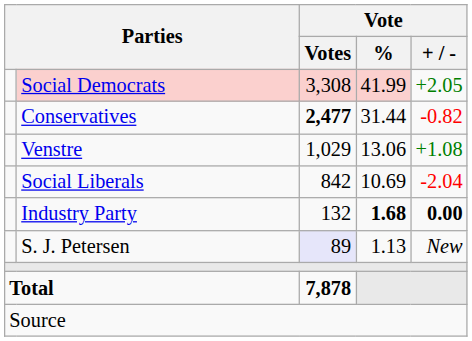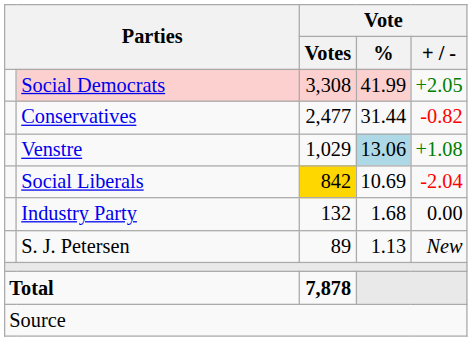(328, 117) bold -> (328, 117) normal
(383, 149) no background -> (383, 149) lightblue background
(336, 181) no background -> (336, 181) gold background
(388, 213) bold -> (388, 213) normal
(445, 213) bold -> (445, 213) normal
(341, 246) lavender background -> (341, 246) no background
